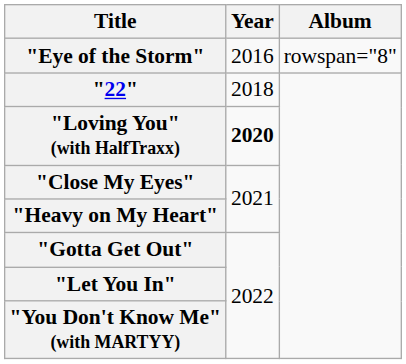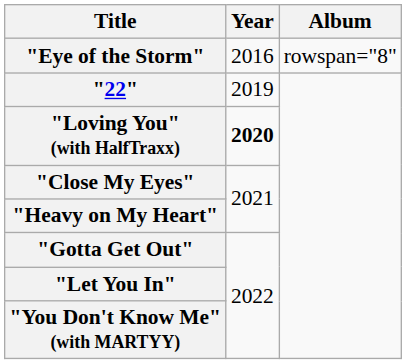(252, 89) 2018 -> (252, 89) 2019
